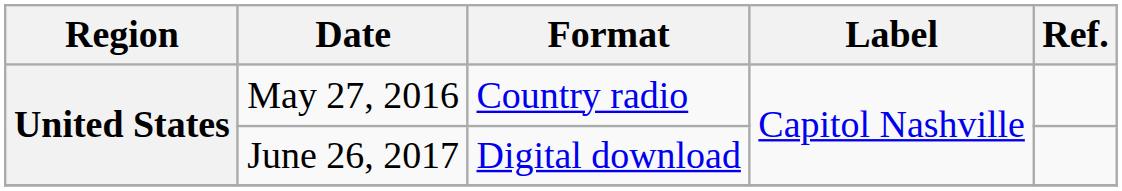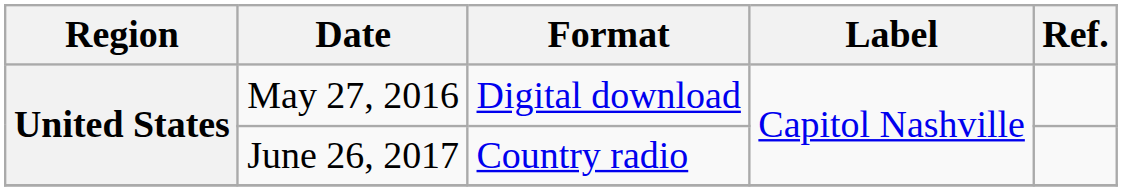(582, 94) Country radio -> (609, 94) Digital download
(609, 154) Digital download -> (582, 154) Country radio
